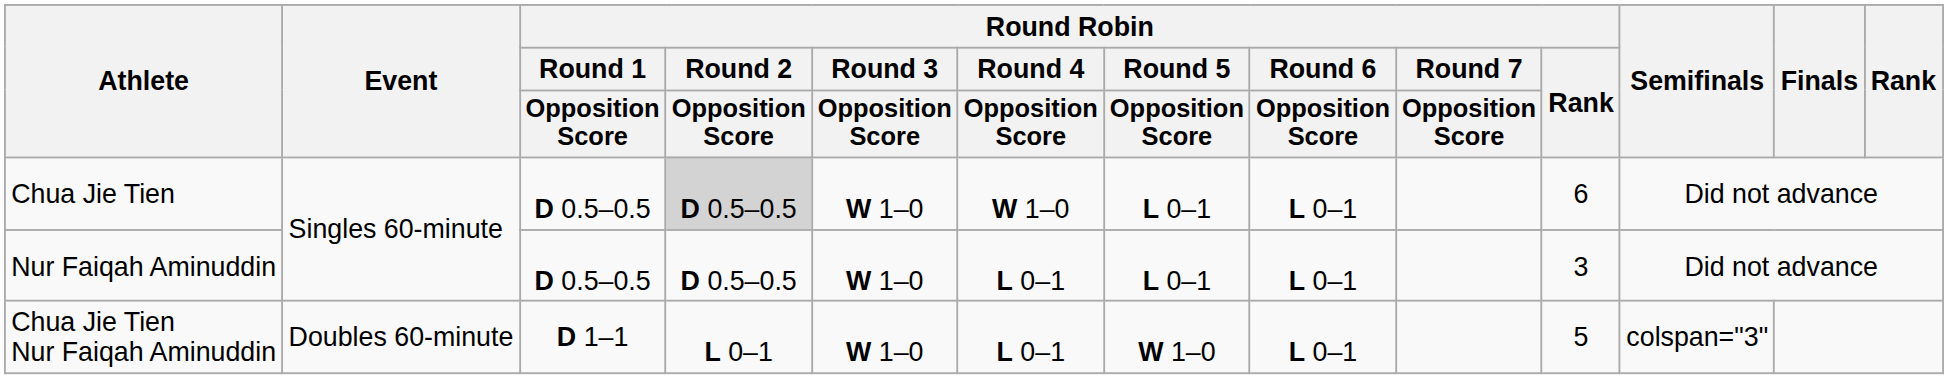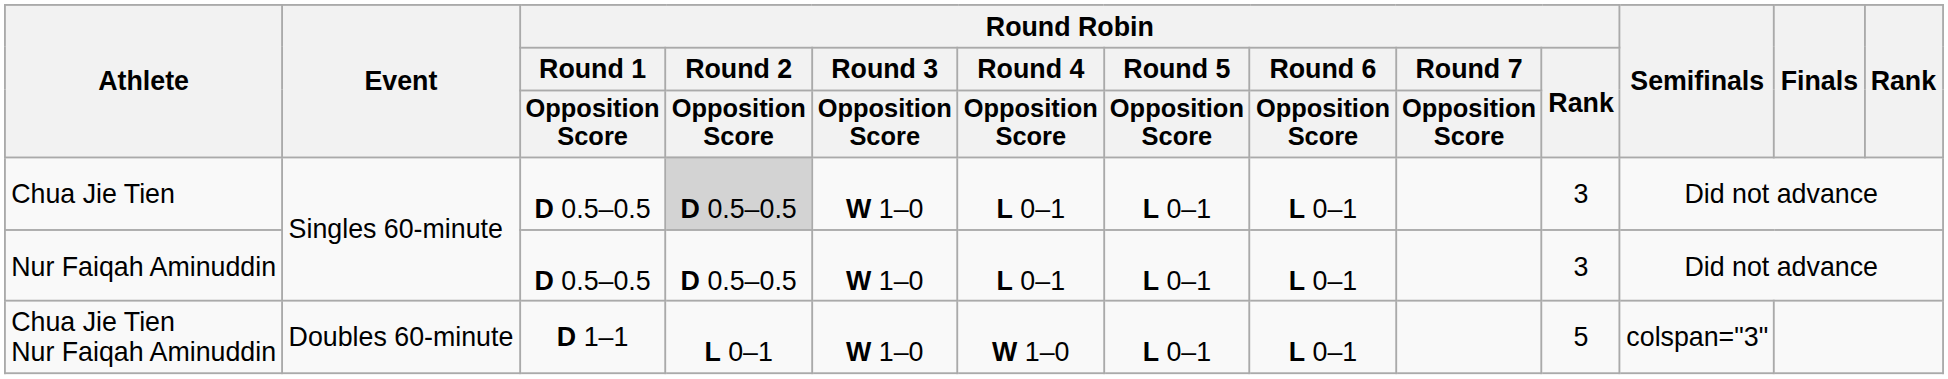(1031, 209) W 1–0 -> (1031, 209) L 0–1
(1581, 194) 6 -> (1581, 194) 3
(1031, 353) L 0–1 -> (1031, 353) W 1–0
(1177, 353) W 1–0 -> (1177, 353) L 0–1
